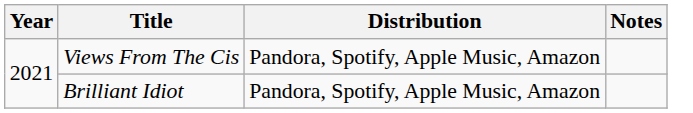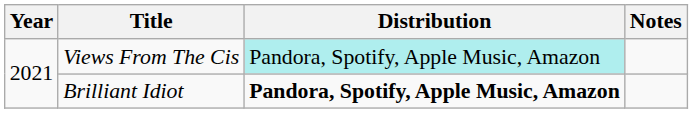(425, 56) no background -> (425, 56) paleturquoise background
(425, 90) normal -> (434, 90) bold
